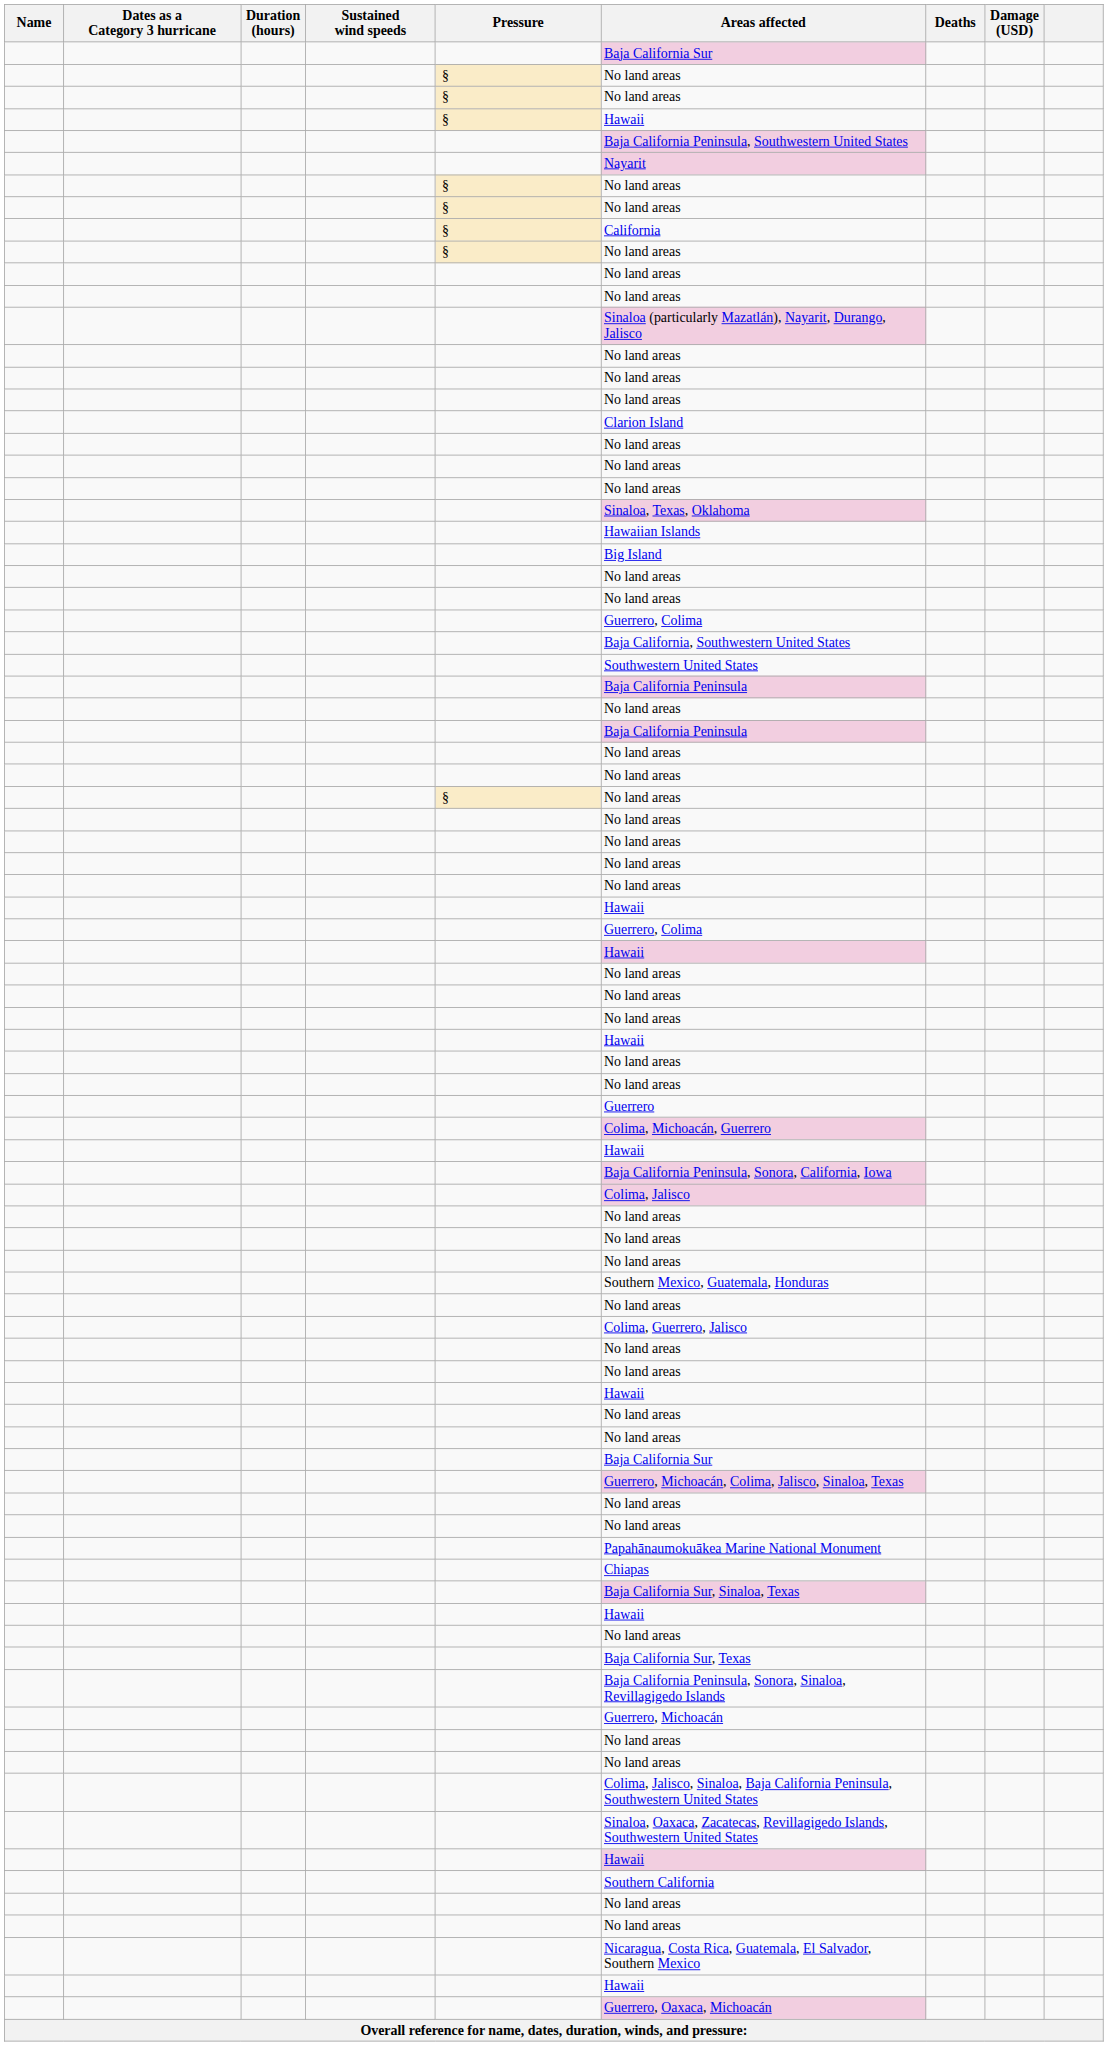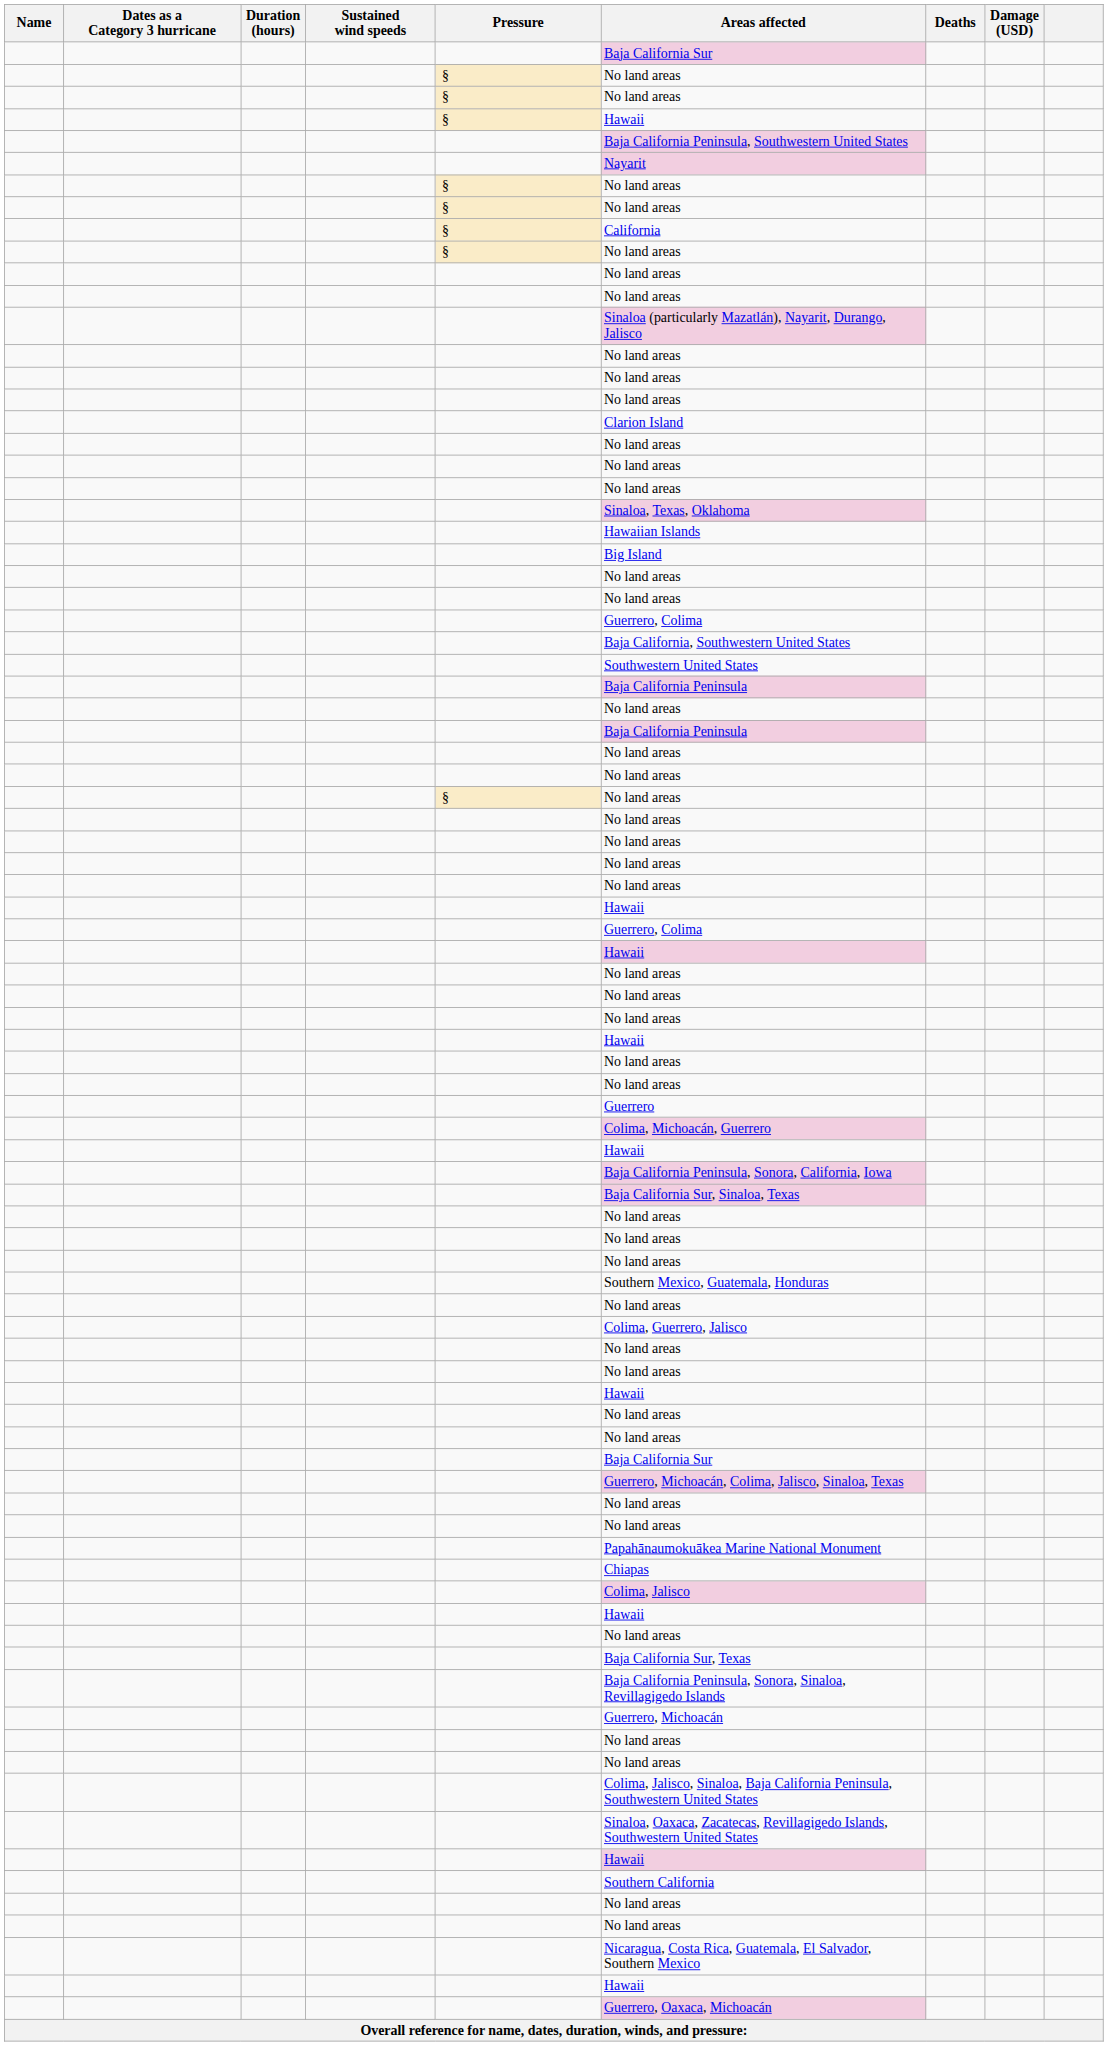(647, 1194) Colima, Jalisco -> (702, 1194) Baja California Sur, Sinaloa, Texas
(702, 1592) Baja California Sur, Sinaloa, Texas -> (647, 1592) Colima, Jalisco
